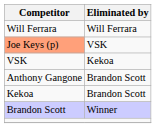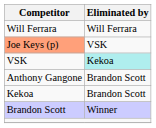(100, 61) no background -> (100, 61) paleturquoise background
